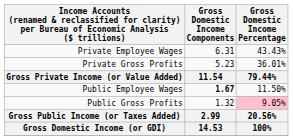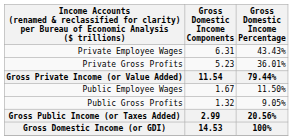(225, 90) bold -> (225, 90) normal
(274, 103) pink background -> (274, 103) no background
